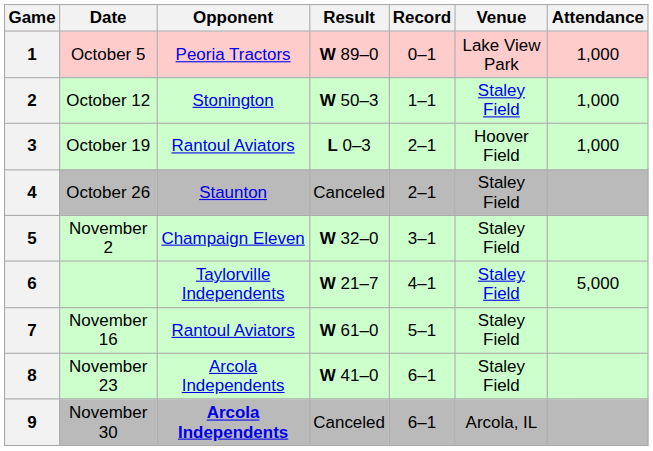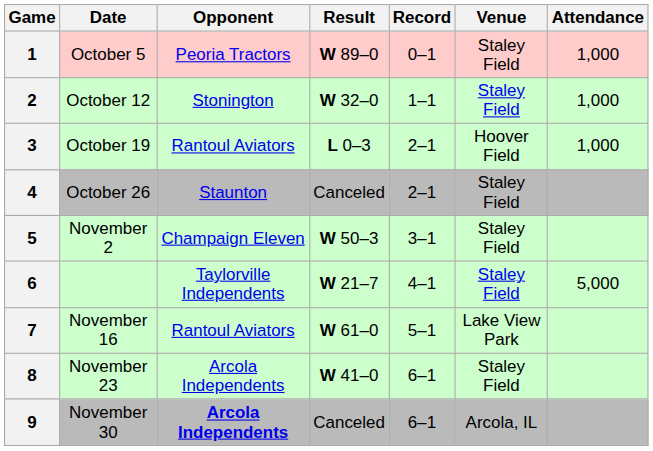(501, 54) Lake View Park -> (501, 54) Staley Field
(349, 100) W 50–3 -> (349, 100) W 32–0
(349, 238) W 32–0 -> (349, 238) W 50–3
(501, 330) Staley Field -> (501, 330) Lake View Park
